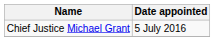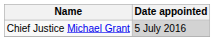(160, 28) no background -> (160, 28) lightgrey background
